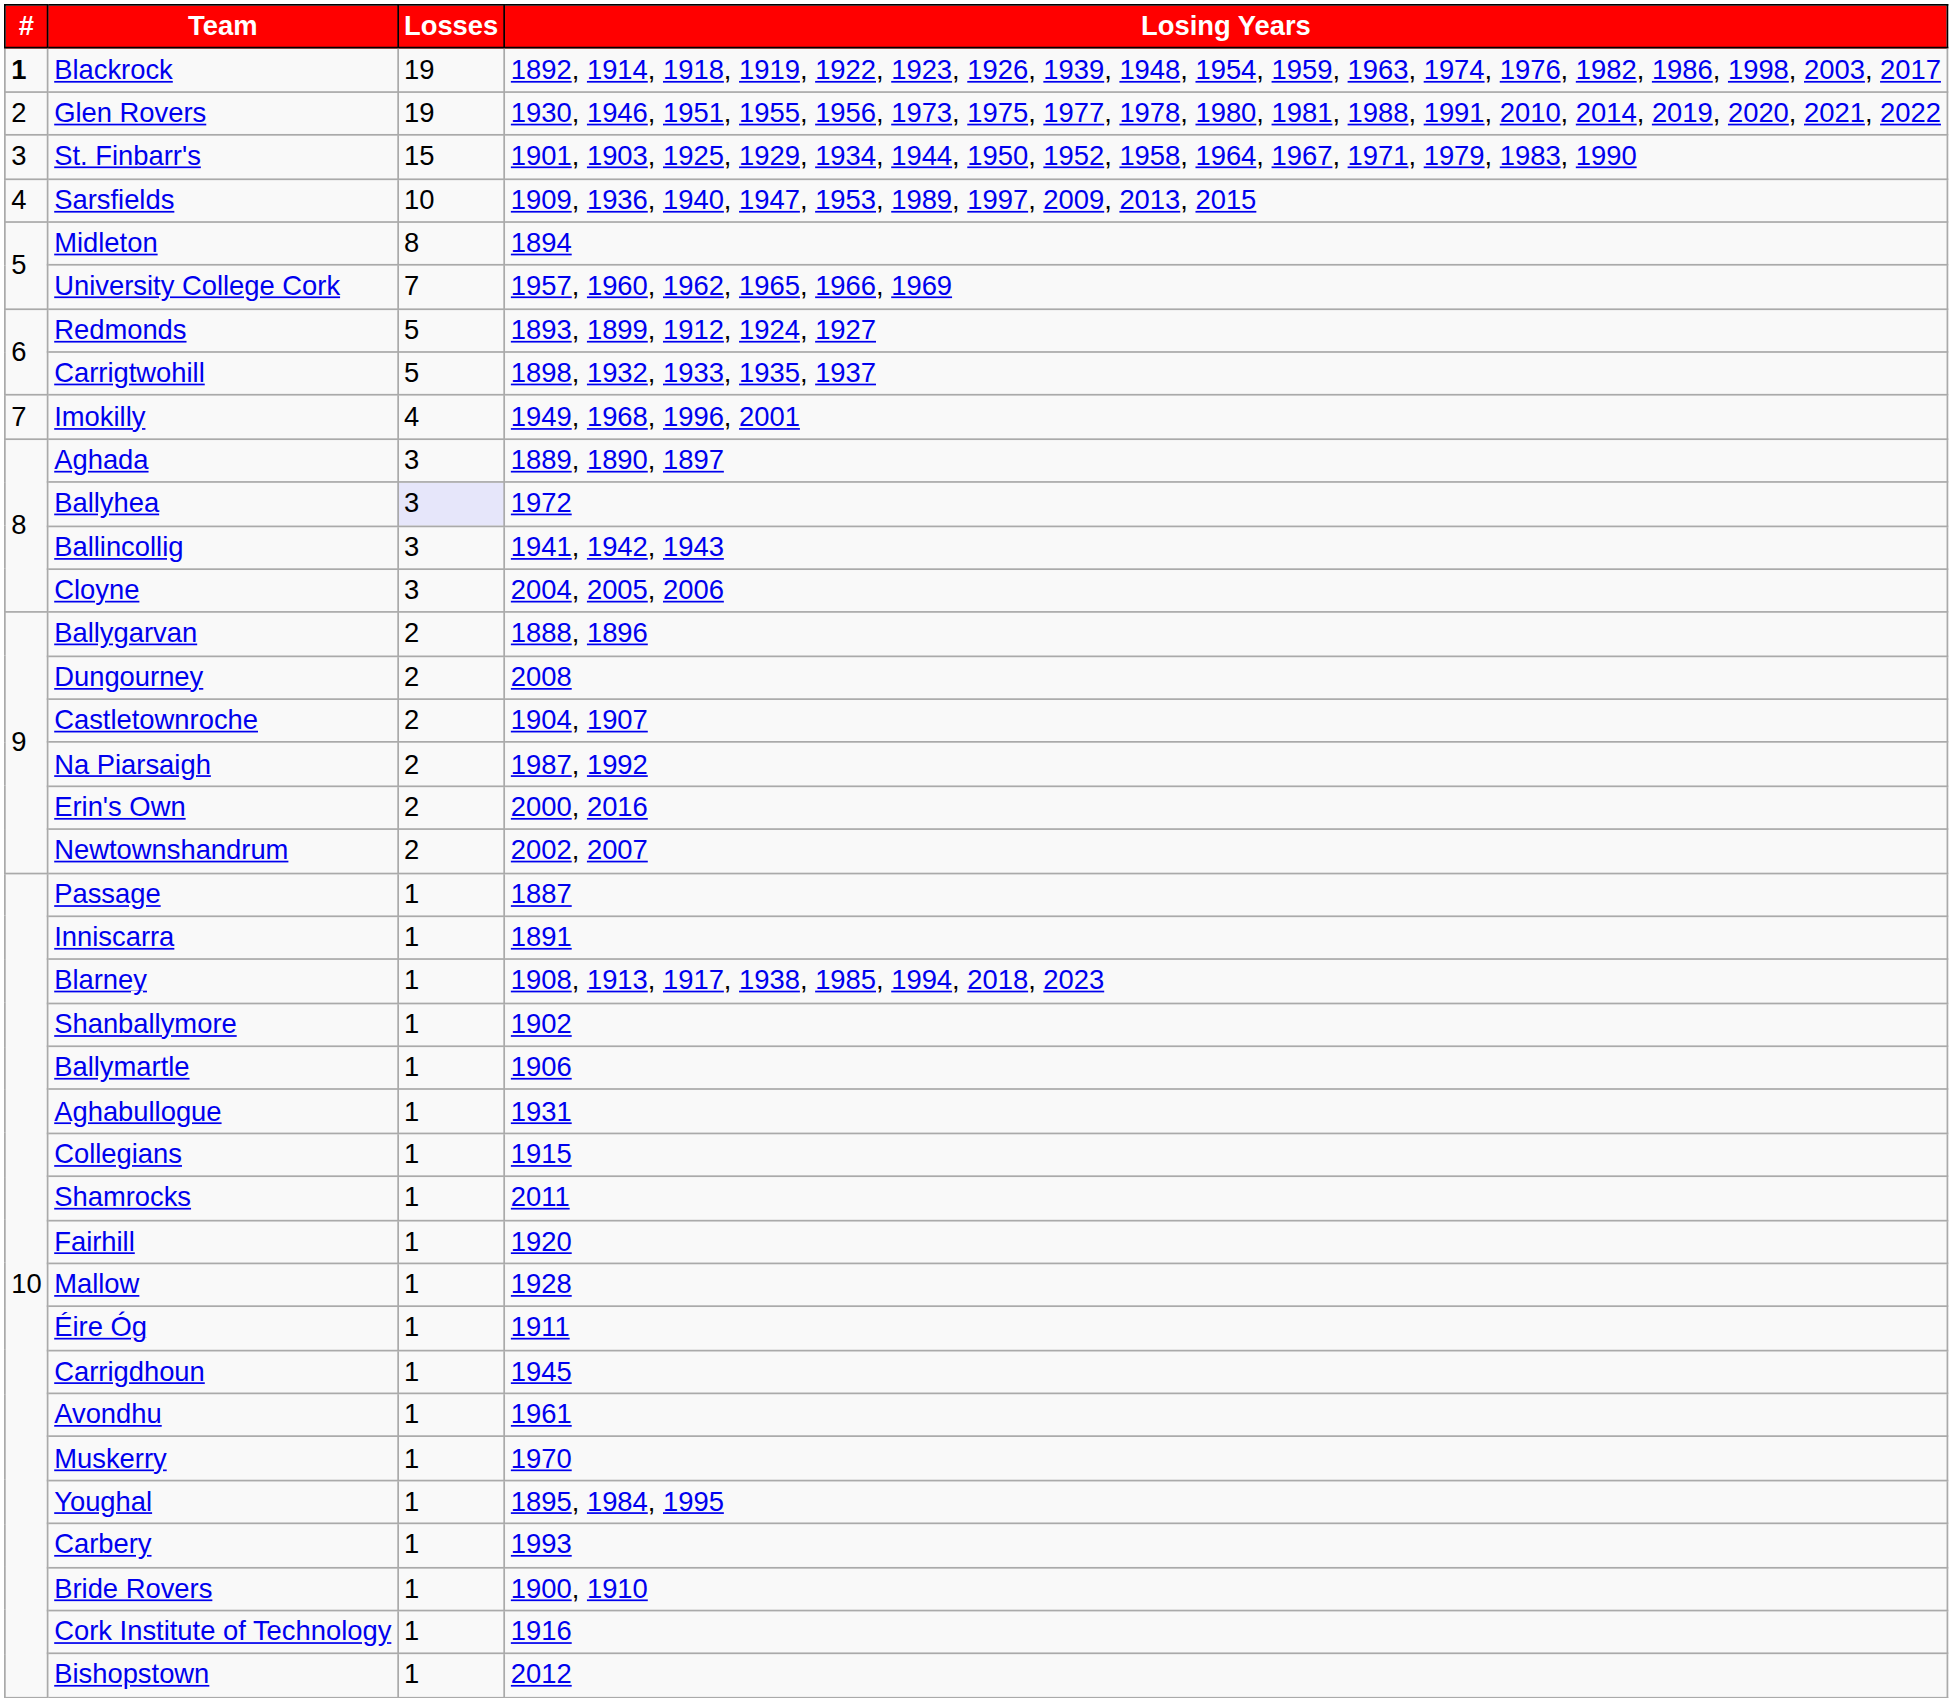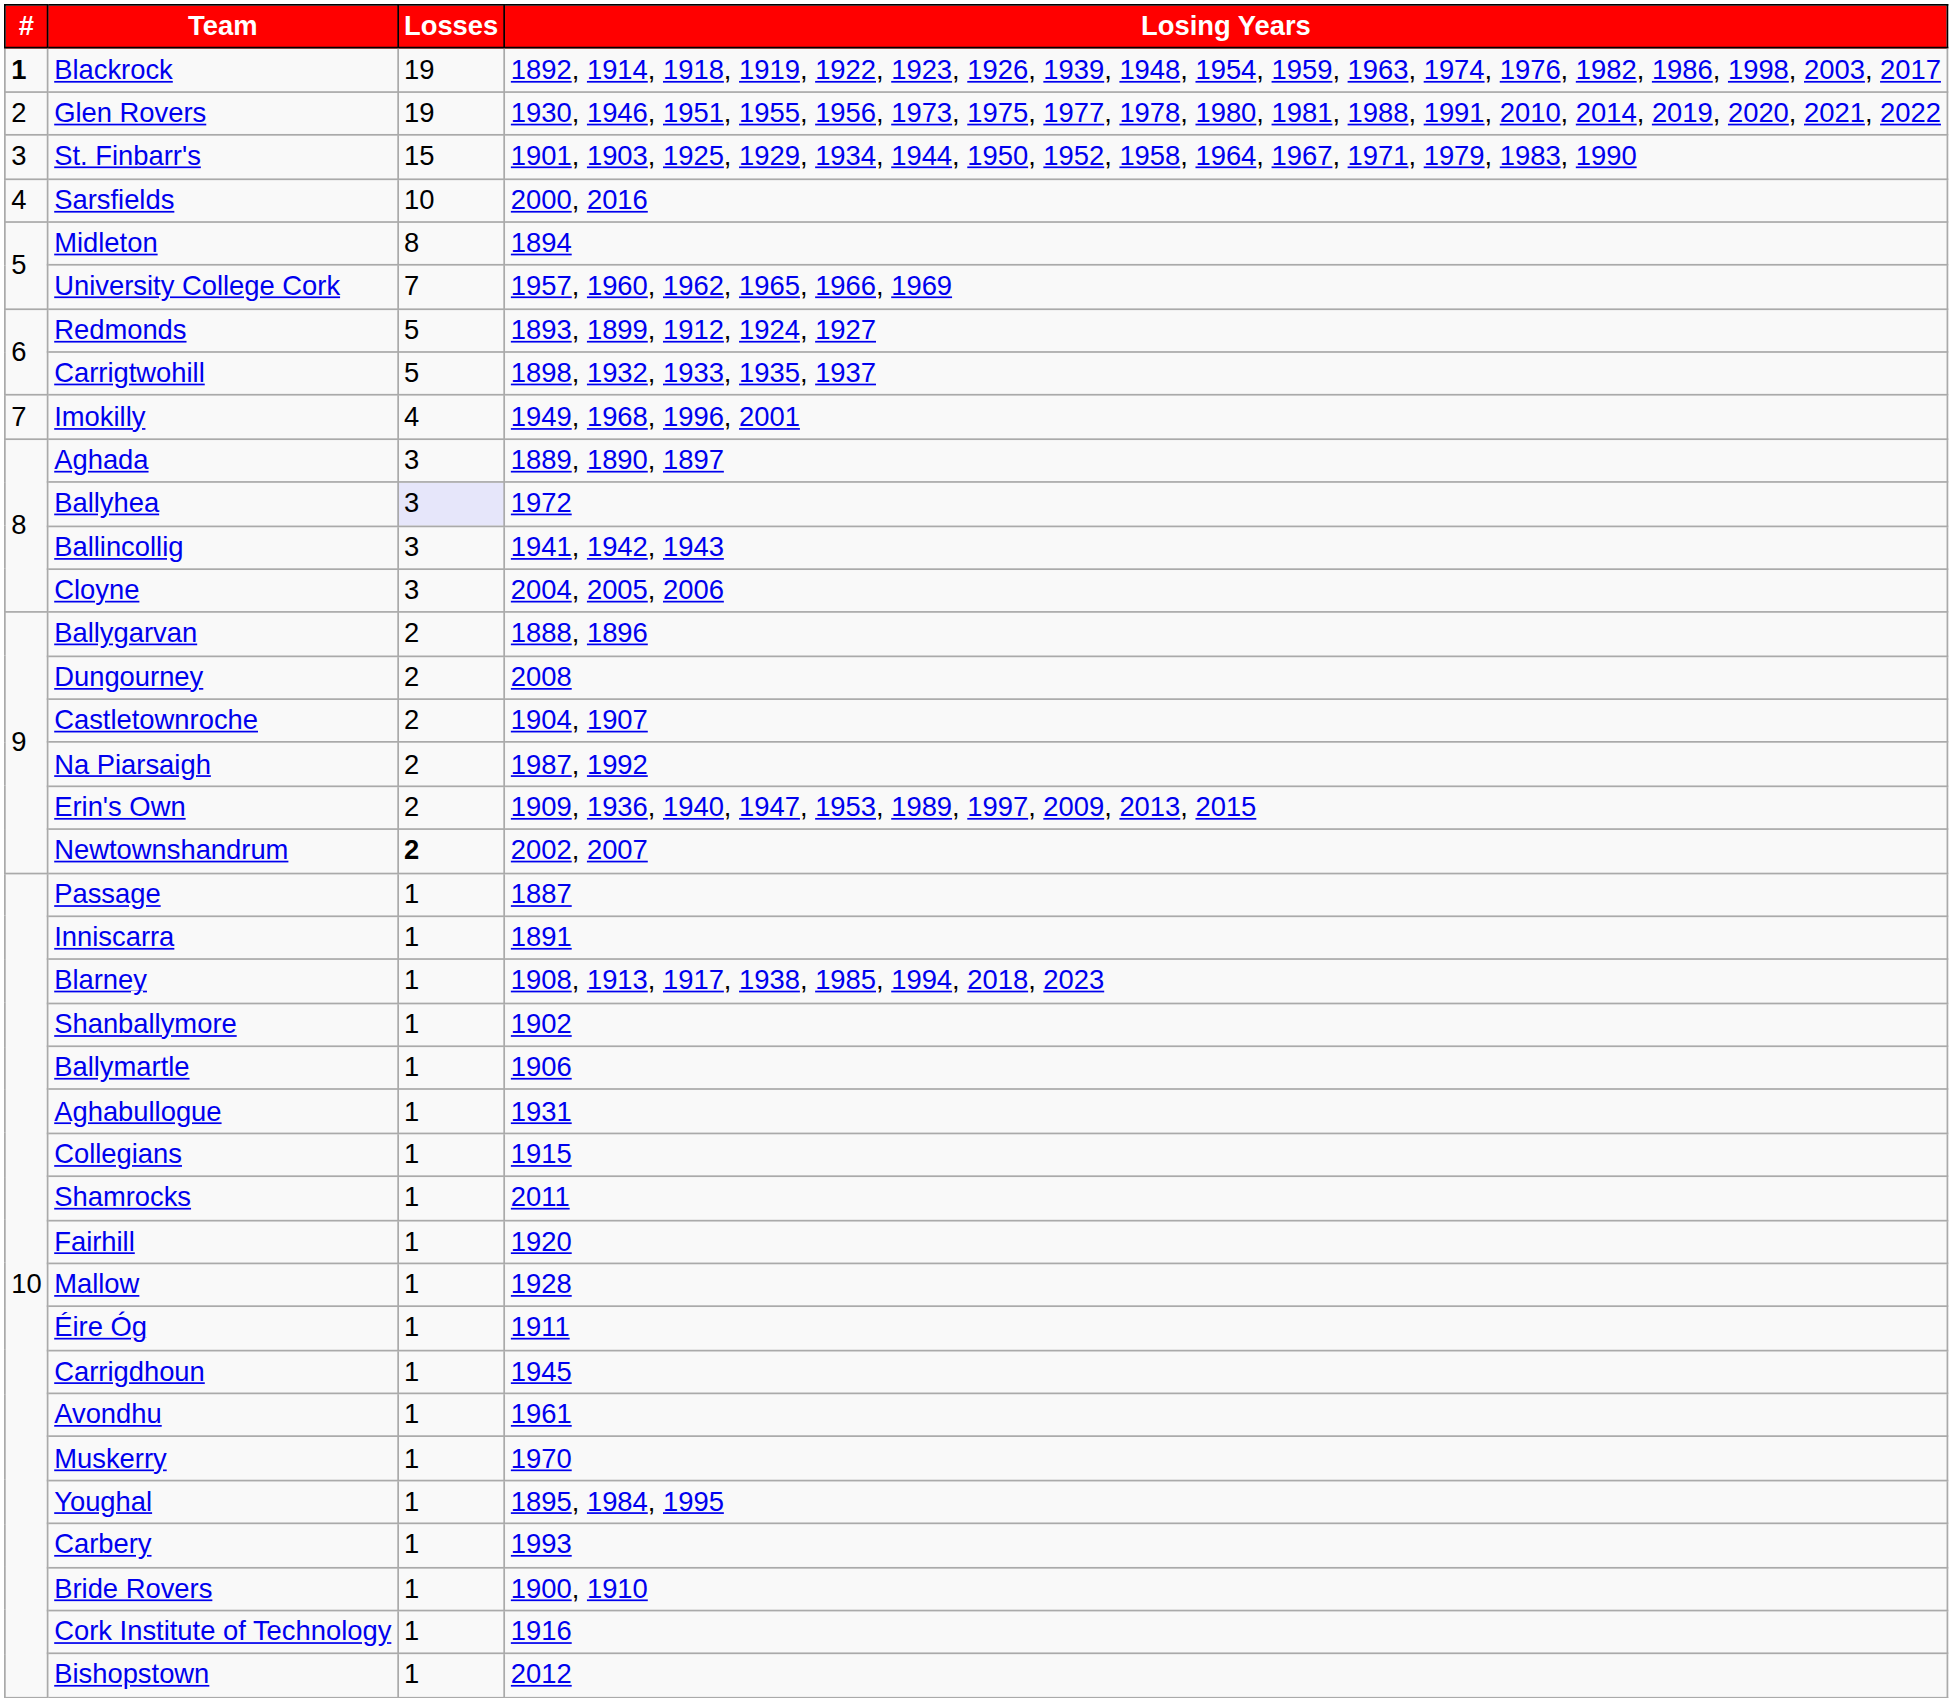(884, 199) 1909, 1936, 1940, 1947, 1953, 1989, 1997, 2009, 2013, 2015 -> (579, 199) 2000, 2016
(579, 807) 2000, 2016 -> (884, 807) 1909, 1936, 1940, 1947, 1953, 1989, 1997, 2009, 2013, 2015
(412, 850) normal -> (412, 850) bold
